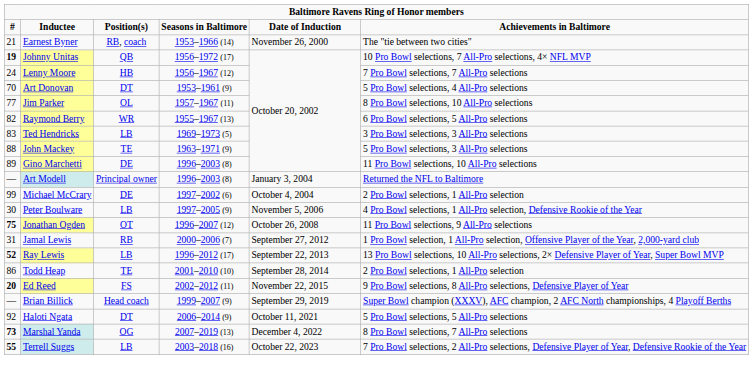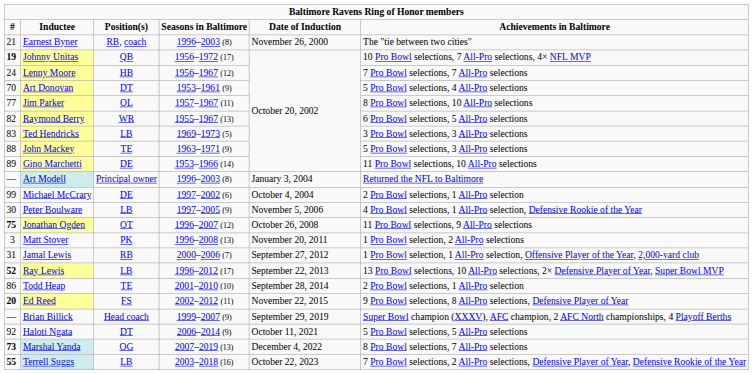(204, 42) 1953–1966 (14) -> (204, 42) 1996–2003 (8)
(204, 164) 1996–2003 (8) -> (204, 164) 1953–1966 (14)
+ row: (46, 240)
